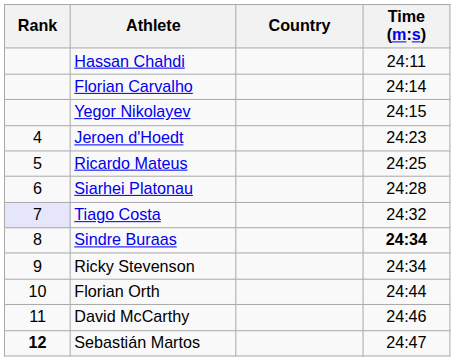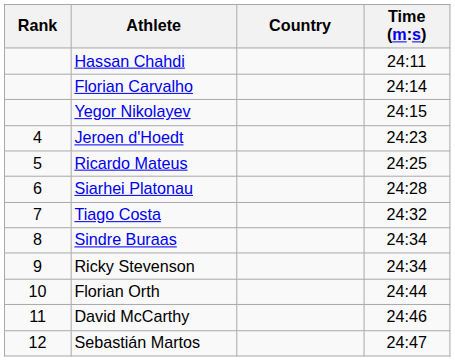(38, 214) lavender background -> (38, 214) no background
(406, 240) bold -> (407, 240) normal
(38, 343) bold -> (38, 343) normal
